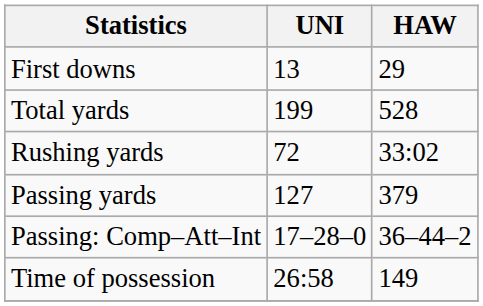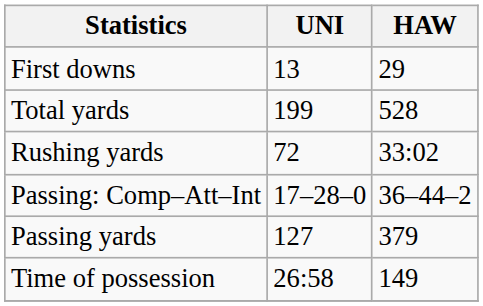rows swapped: (84, 194) <-> (136, 236)
